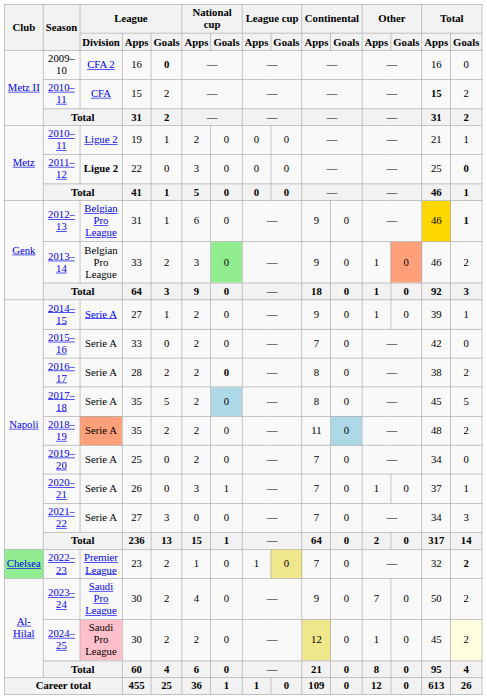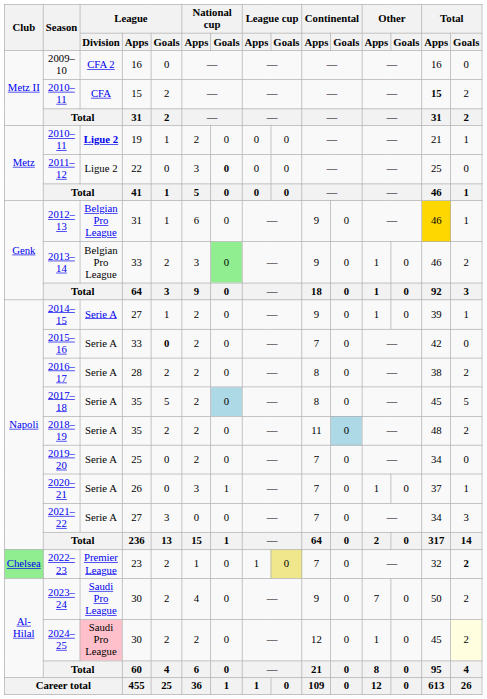(167, 65) bold -> (167, 65) normal
(101, 140) normal -> (101, 140) bold
(101, 169) bold -> (101, 169) normal
(226, 169) normal -> (226, 169) bold
(466, 169) bold -> (466, 169) normal
(466, 221) bold -> (466, 221) normal
(406, 262) lightsalmon background -> (406, 262) no background
(167, 343) normal -> (167, 343) bold
(226, 372) bold -> (226, 372) normal
(101, 430) lightsalmon background -> (101, 430) no background
(316, 640) khaki background -> (316, 640) no background
